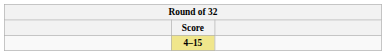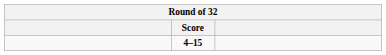(193, 43) khaki background -> (193, 43) no background
